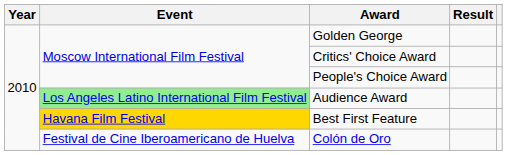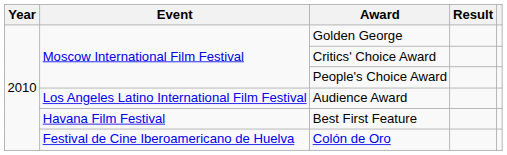(175, 98) lightgreen background -> (175, 98) no background
(104, 118) gold background -> (104, 118) no background
